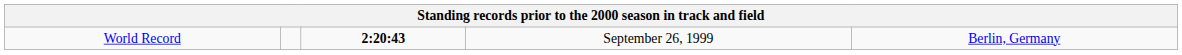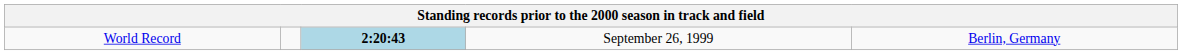(383, 38) no background -> (383, 38) lightblue background
